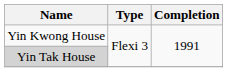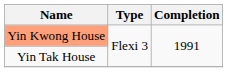(56, 35) no background -> (56, 35) lightsalmon background
(56, 56) lightgrey background -> (56, 56) no background
